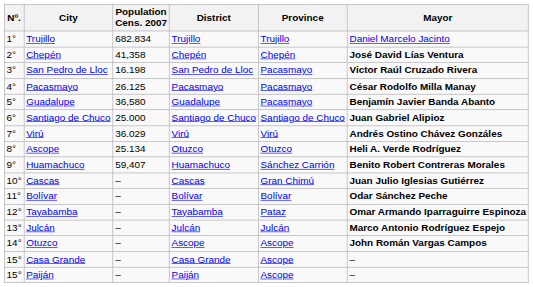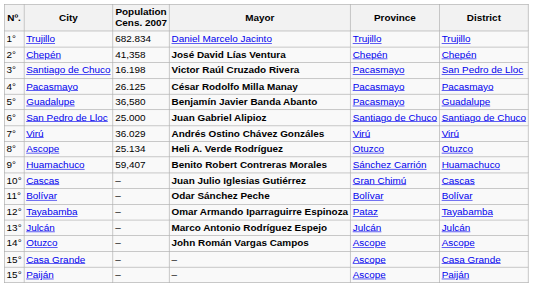columns swapped: (214, 17) <-> (438, 17)
(67, 70) San Pedro de Lloc -> (68, 70) Santiago de Chuco
(68, 117) Santiago de Chuco -> (67, 117) San Pedro de Lloc
